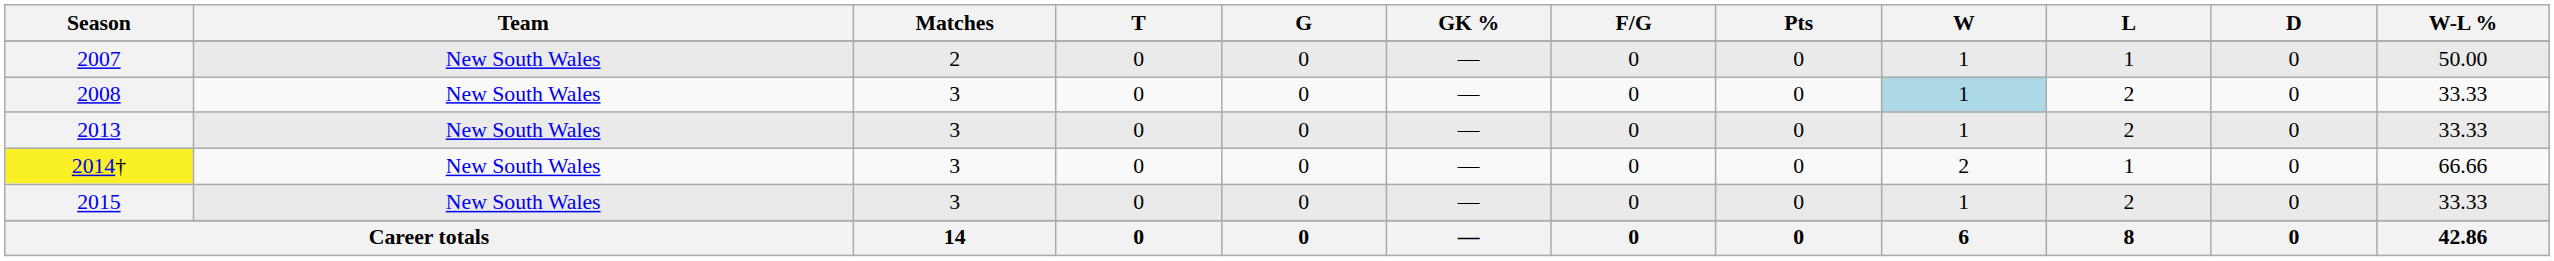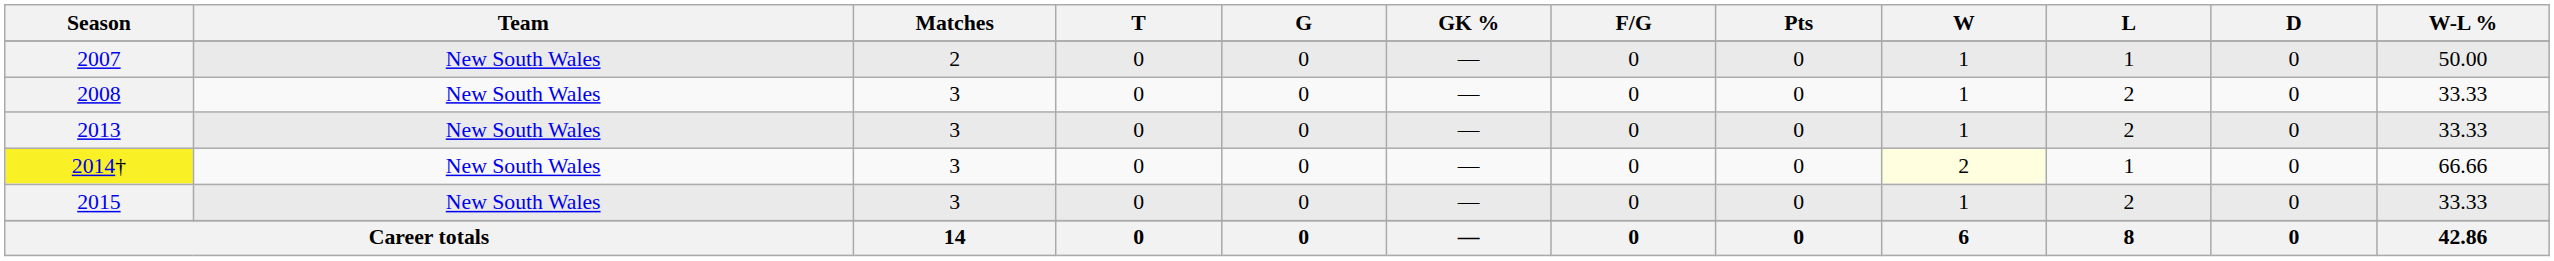(1964, 94) lightblue background -> (1964, 94) no background
(1964, 166) no background -> (1964, 166) lightyellow background
